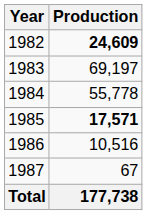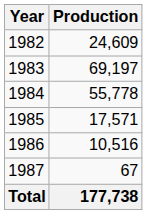(114, 42) bold -> (114, 42) normal
(114, 119) bold -> (114, 119) normal
